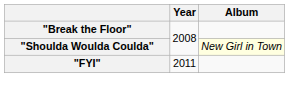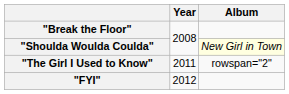+ row: (87, 64)
(184, 64) 2011 -> (184, 81) 2012
